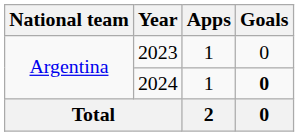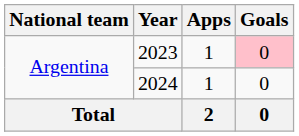(264, 51) no background -> (264, 51) pink background
(264, 83) bold -> (264, 83) normal
